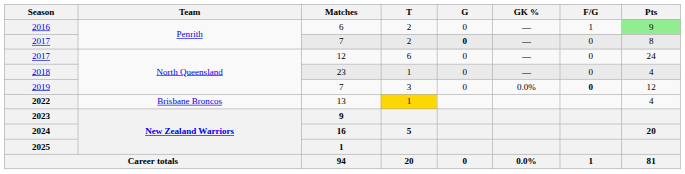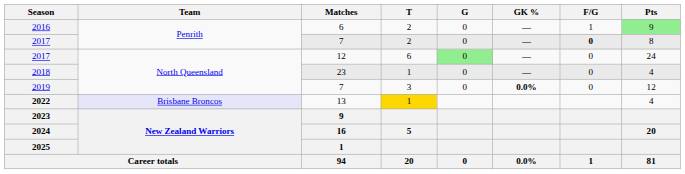(465, 42) bold -> (465, 42) normal
(591, 42) normal -> (591, 42) bold
(465, 57) no background -> (465, 57) lightgreen background
(526, 87) normal -> (526, 87) bold
(591, 87) bold -> (591, 87) normal
(190, 102) no background -> (190, 102) lavender background
